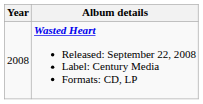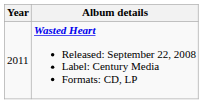(18, 60) 2008 -> (18, 60) 2011
